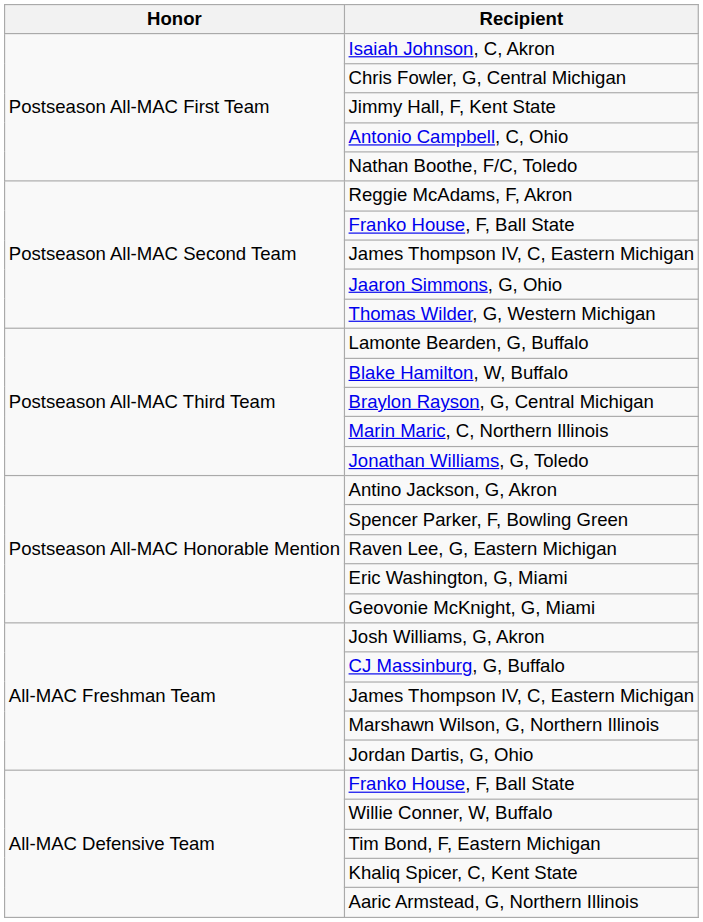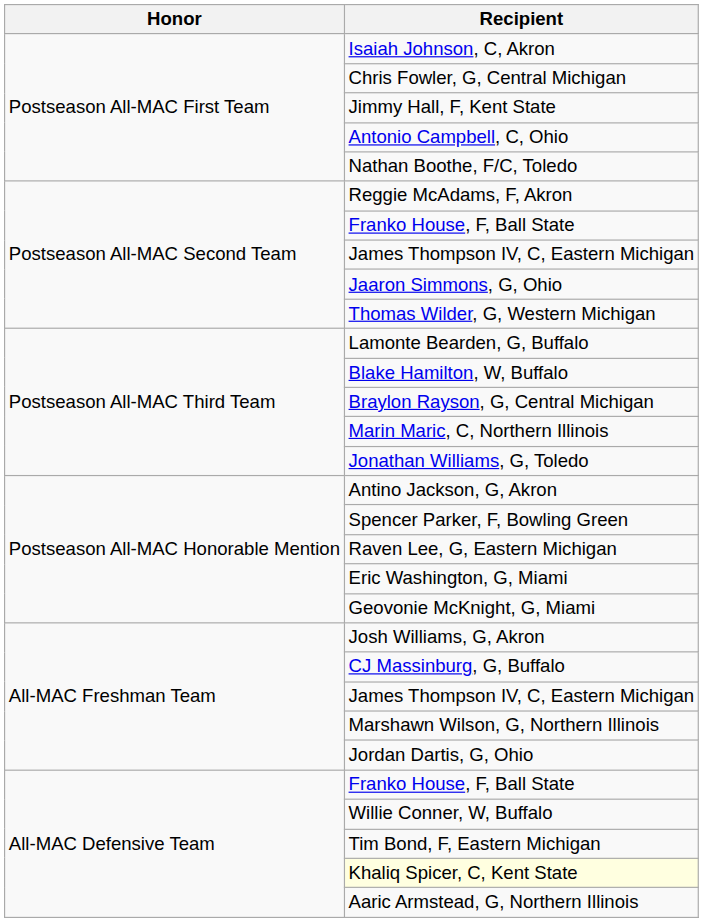(463, 872) no background -> (463, 872) lightyellow background
